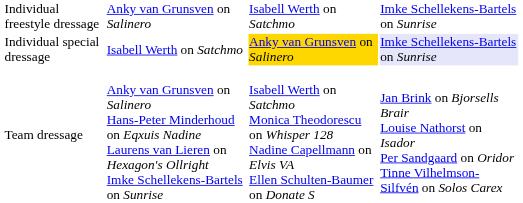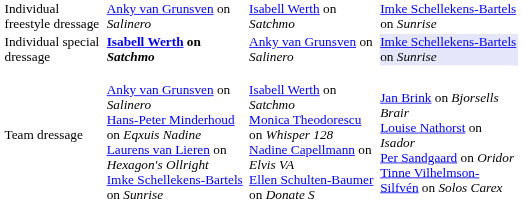(175, 49) normal -> (154, 49) bold
(311, 49) gold background -> (311, 49) no background
